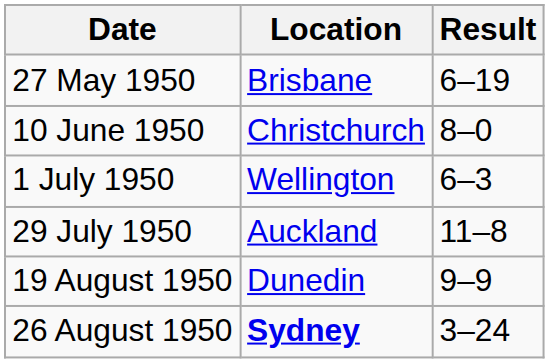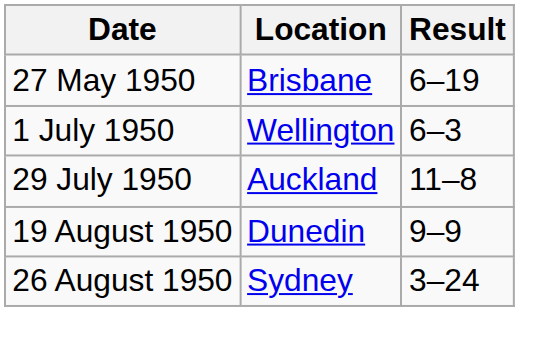- row: (108, 130)
(303, 331) bold -> (300, 280) normal
